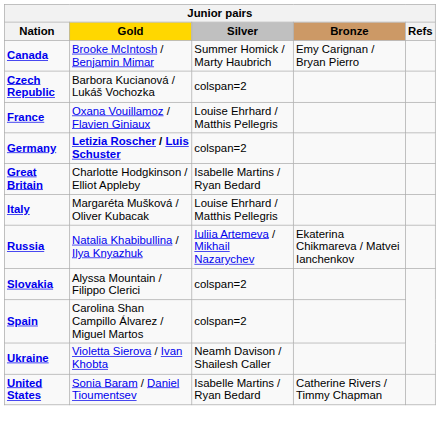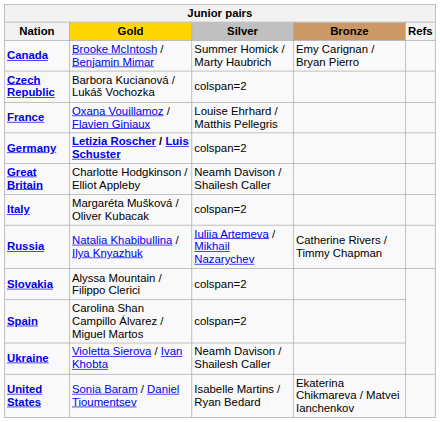(237, 179) Isabelle Martins / Ryan Bedard -> (238, 179) Neamh Davison / Shailesh Caller
(236, 209) Louise Ehrhard / Matthis Pellegris -> (220, 209) colspan=2
(348, 247) Ekaterina Chikmareva / Matvei Ianchenkov -> (341, 247) Catherine Rivers / Timmy Chapman
(341, 389) Catherine Rivers / Timmy Chapman -> (348, 395) Ekaterina Chikmareva / Matvei Ianchenkov
